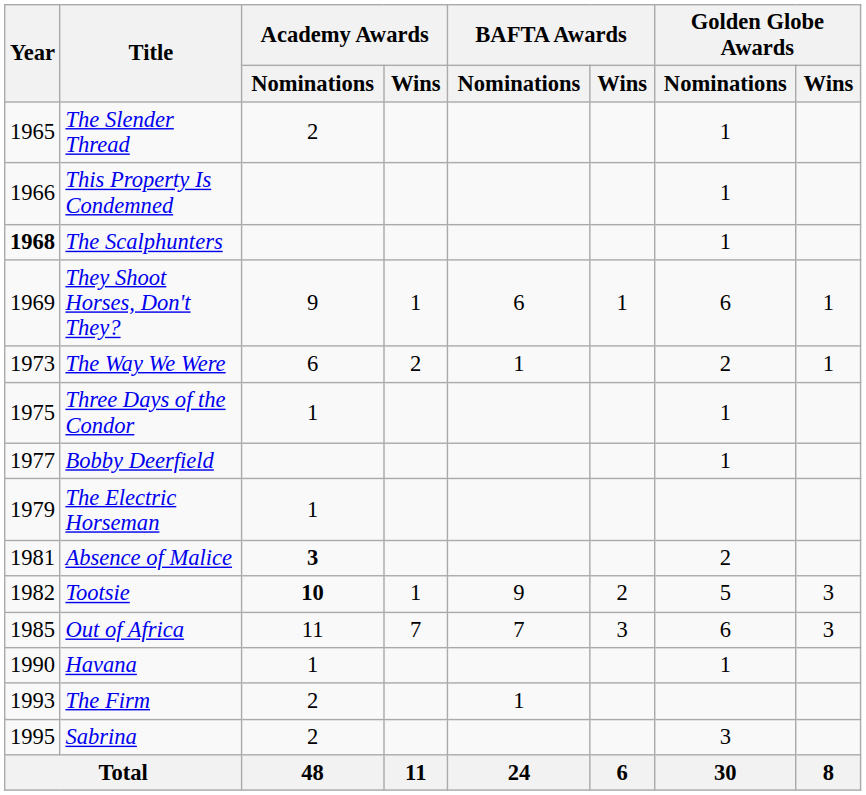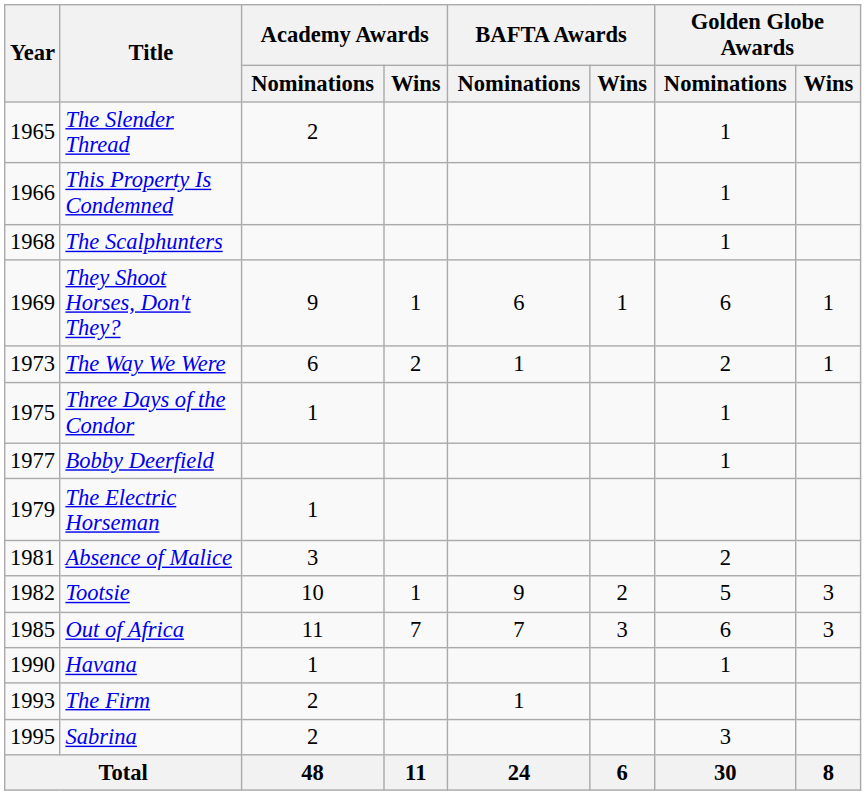(32, 241) bold -> (32, 241) normal
(313, 557) bold -> (313, 557) normal
(313, 593) bold -> (313, 593) normal
